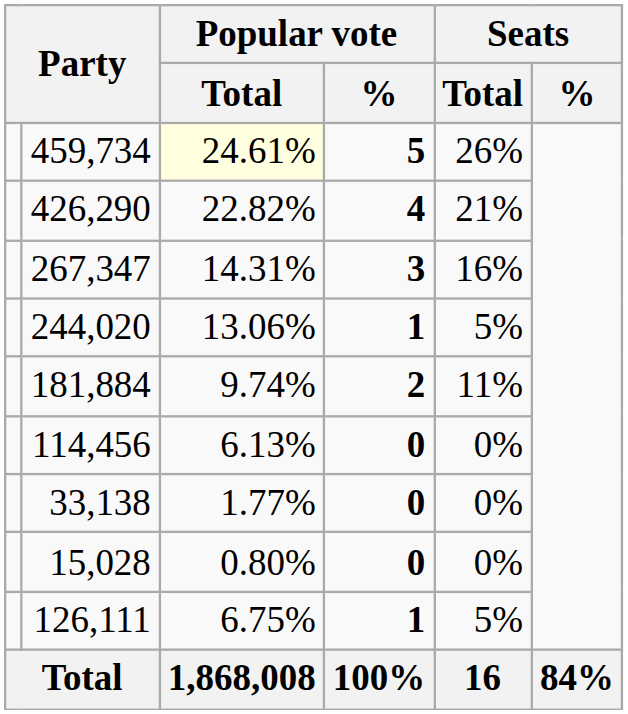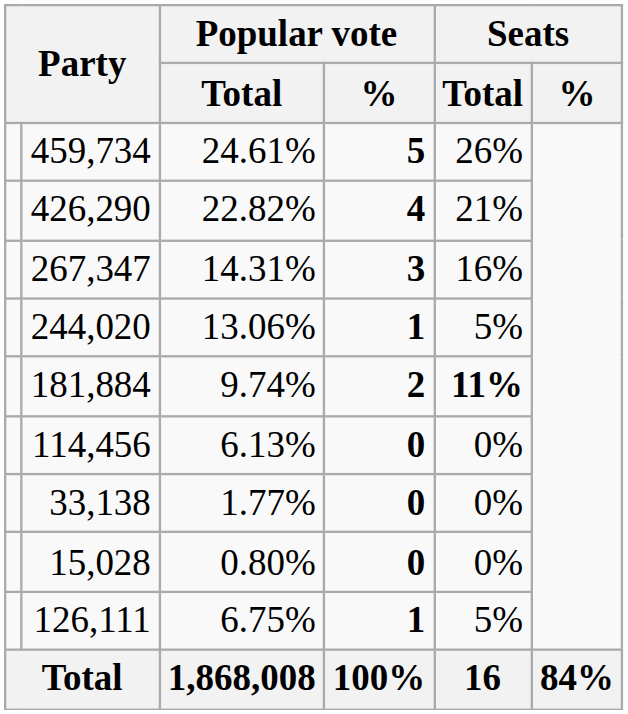(259, 151) lightyellow background -> (259, 151) no background
(490, 385) normal -> (487, 385) bold
